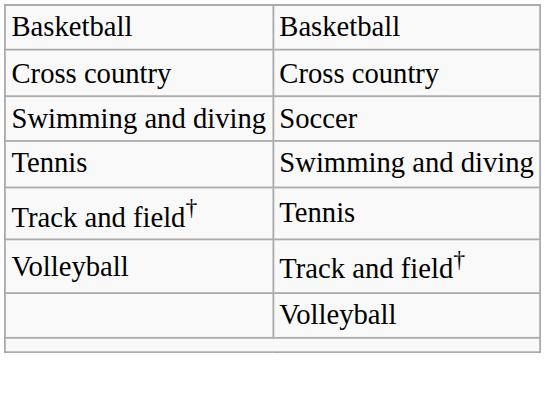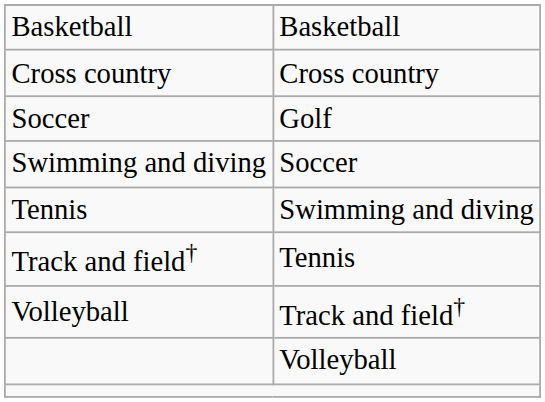+ row: (306, 118)
